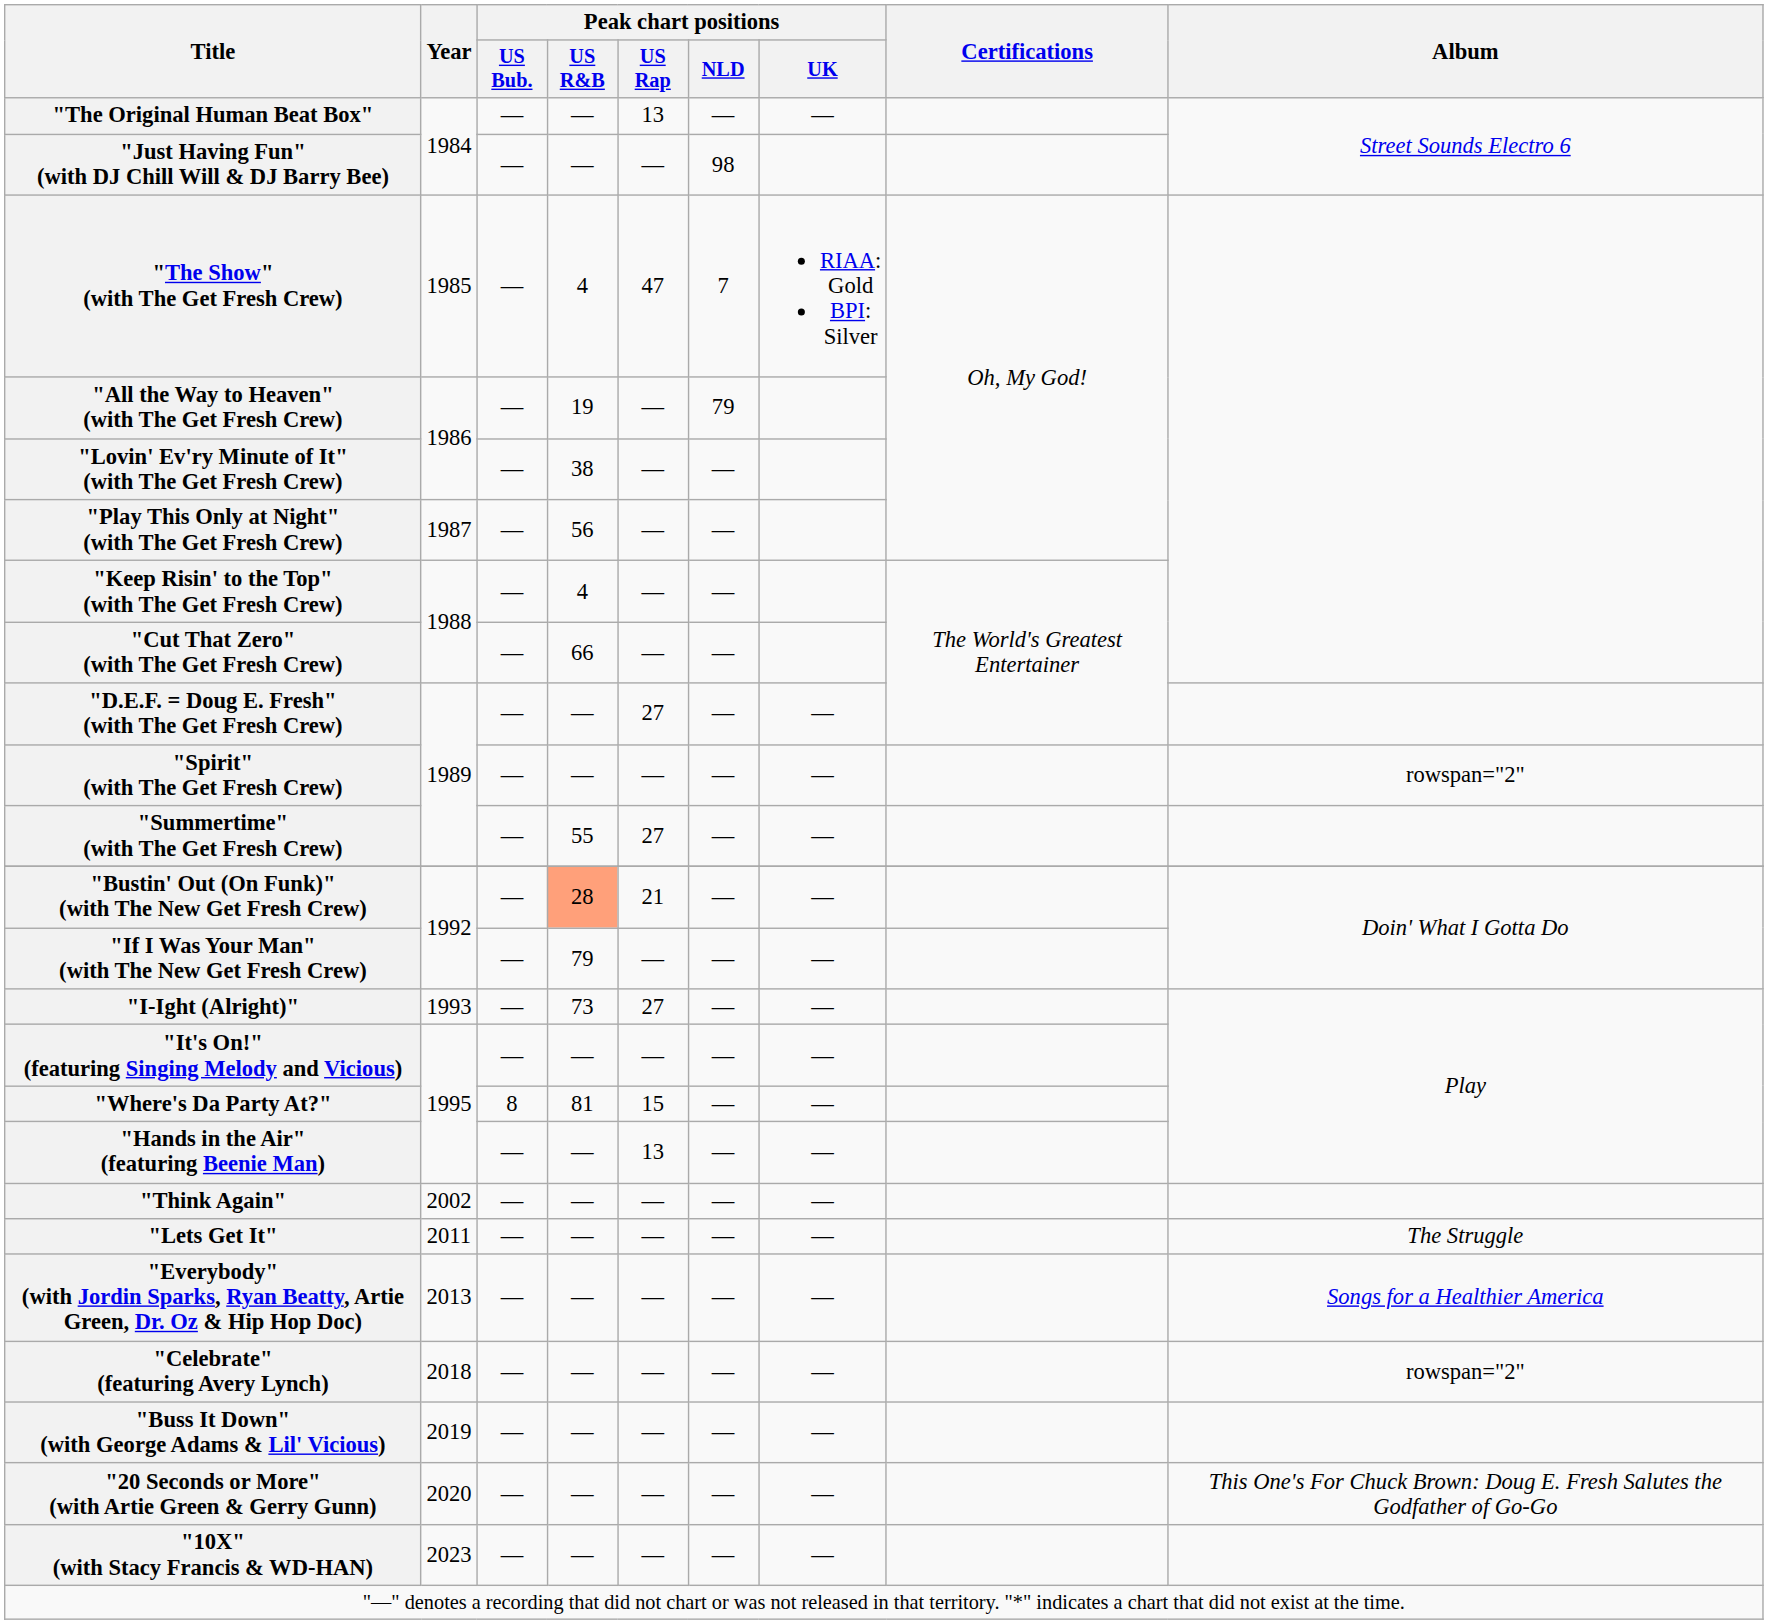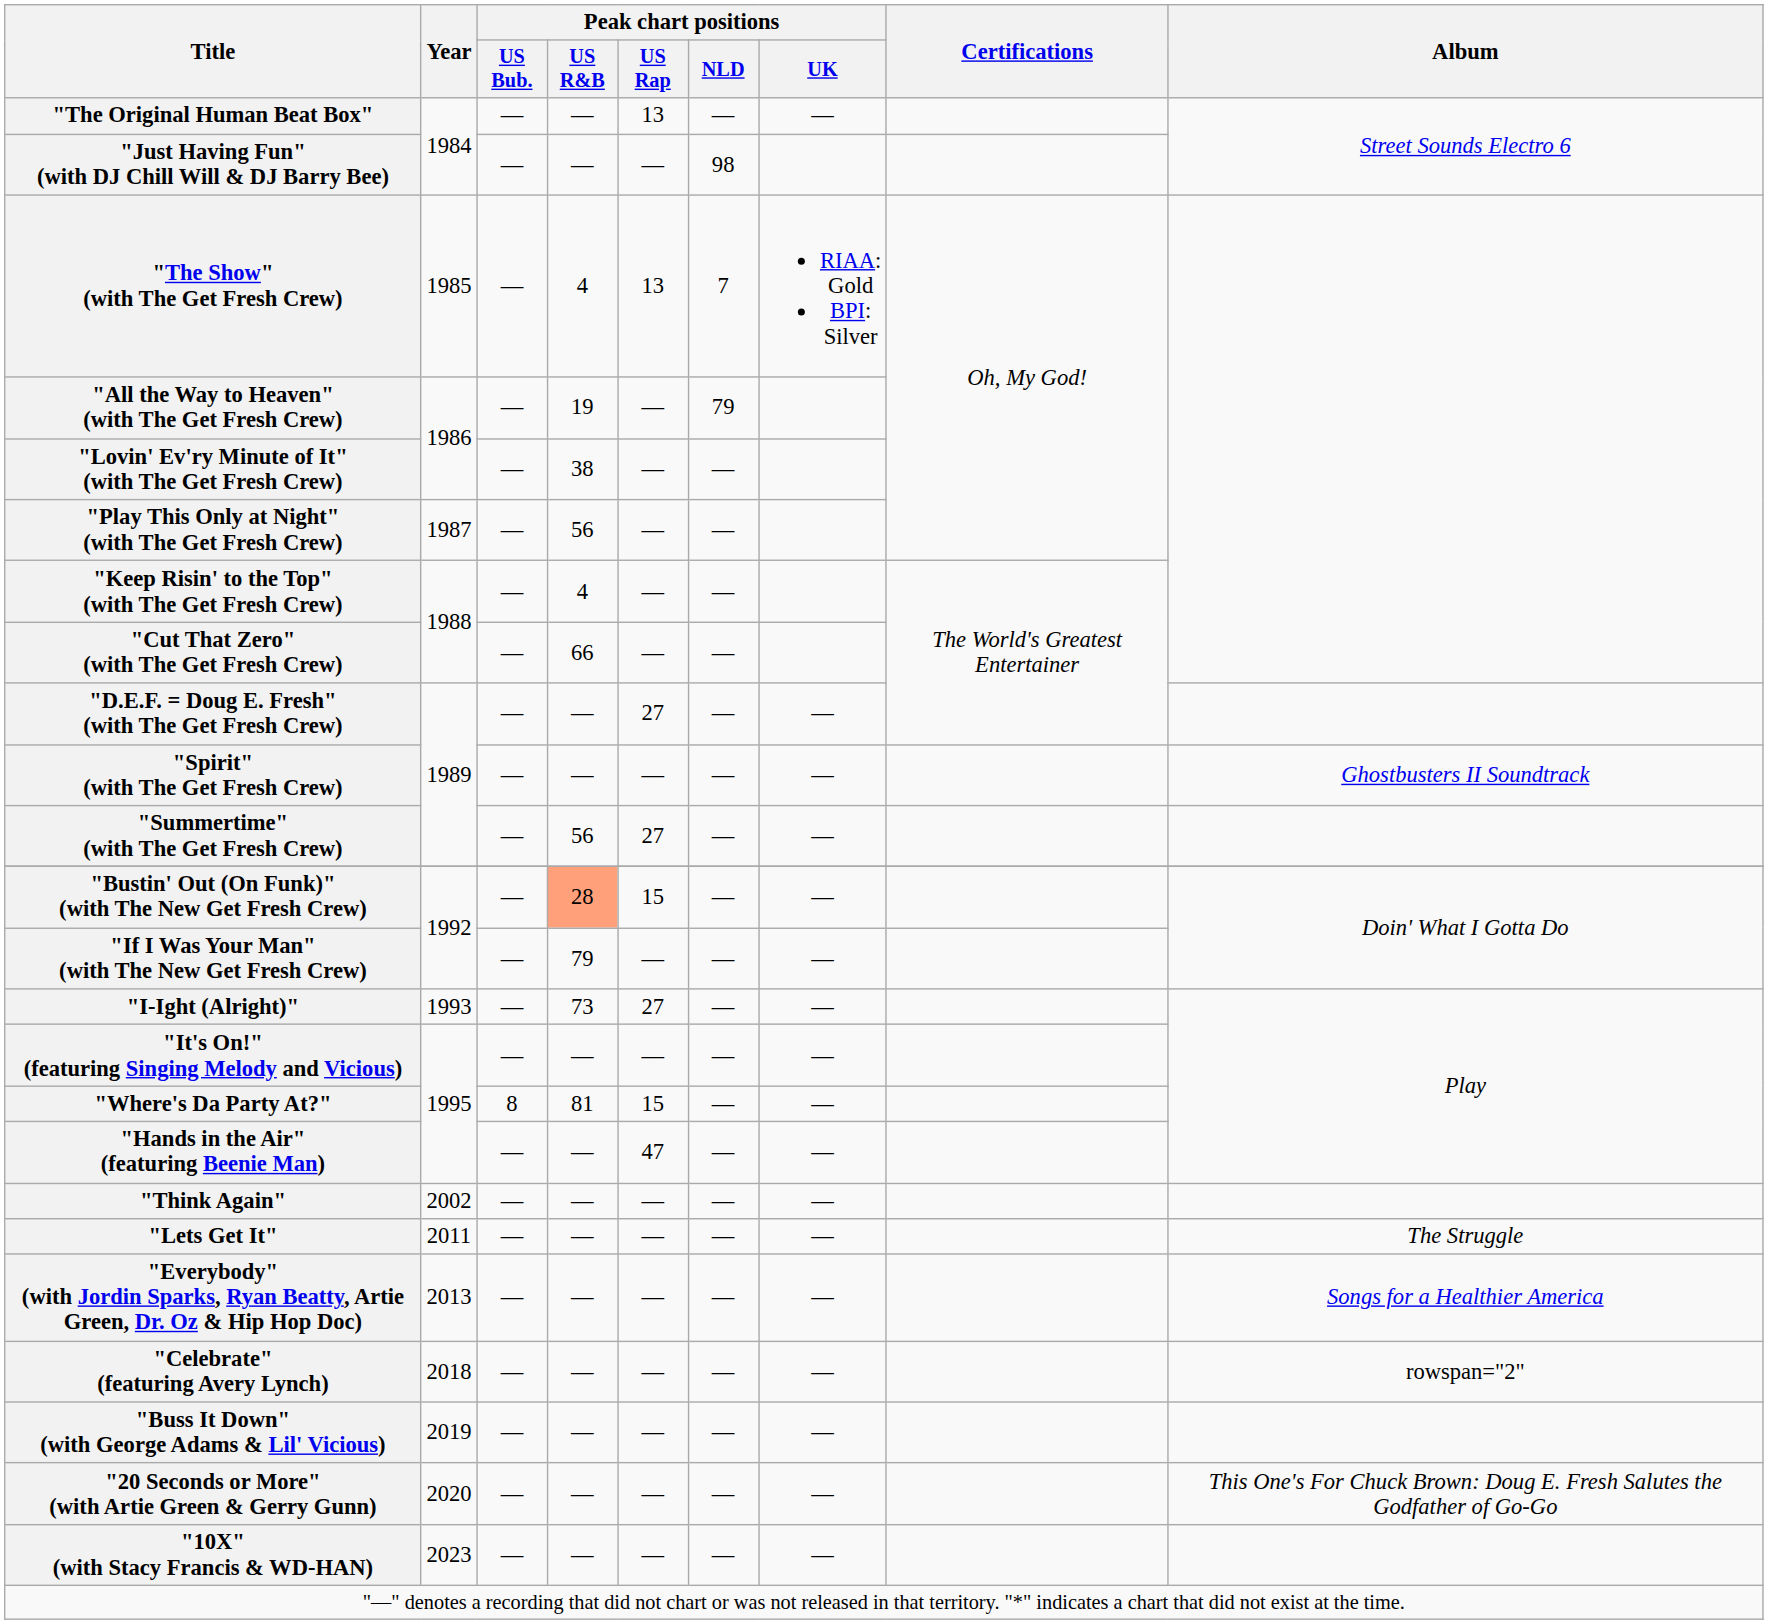(653, 285) 47 -> (653, 285) 13
(1465, 774) rowspan="2" -> (1465, 774) Ghostbusters II Soundtrack
(582, 835) 55 -> (582, 835) 56
(653, 896) 21 -> (653, 896) 15
(653, 1151) 13 -> (653, 1151) 47
